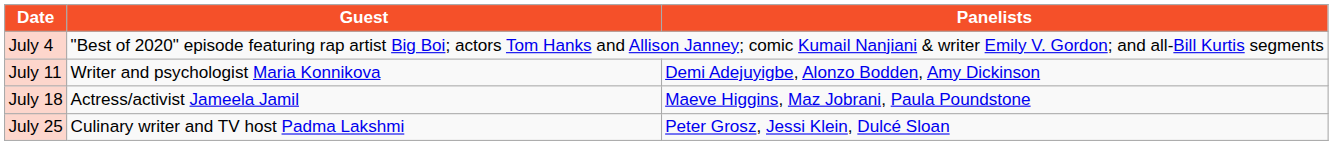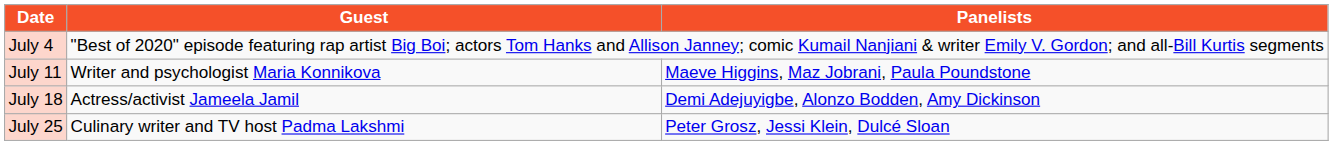(853, 72) Demi Adejuyigbe, Alonzo Bodden, Amy Dickinson -> (848, 72) Maeve Higgins, Maz Jobrani, Paula Poundstone
(848, 99) Maeve Higgins, Maz Jobrani, Paula Poundstone -> (853, 99) Demi Adejuyigbe, Alonzo Bodden, Amy Dickinson
